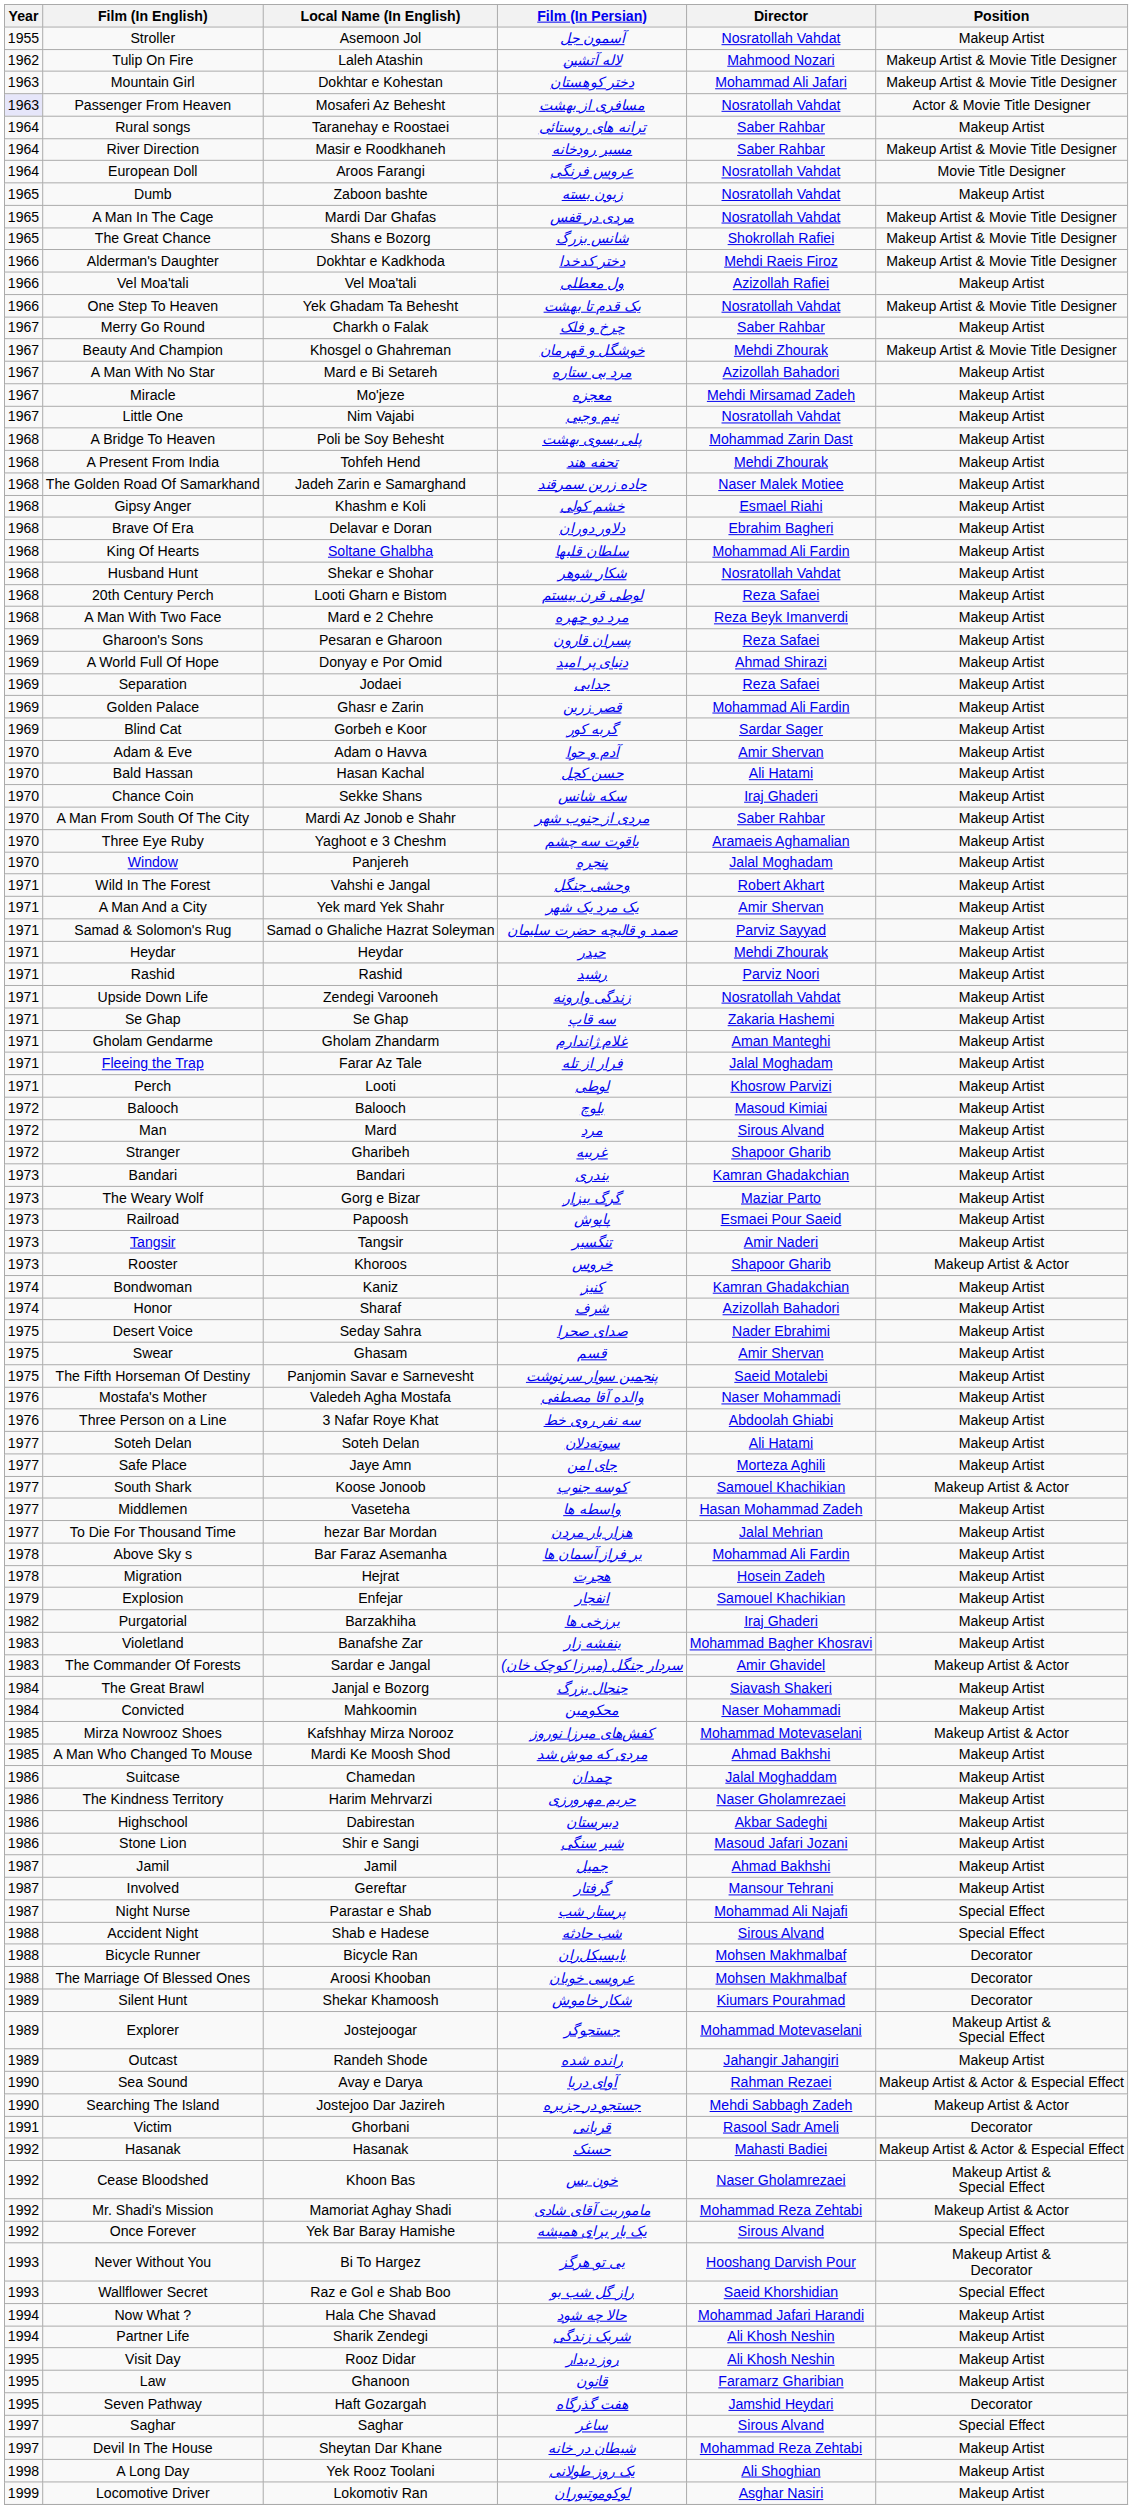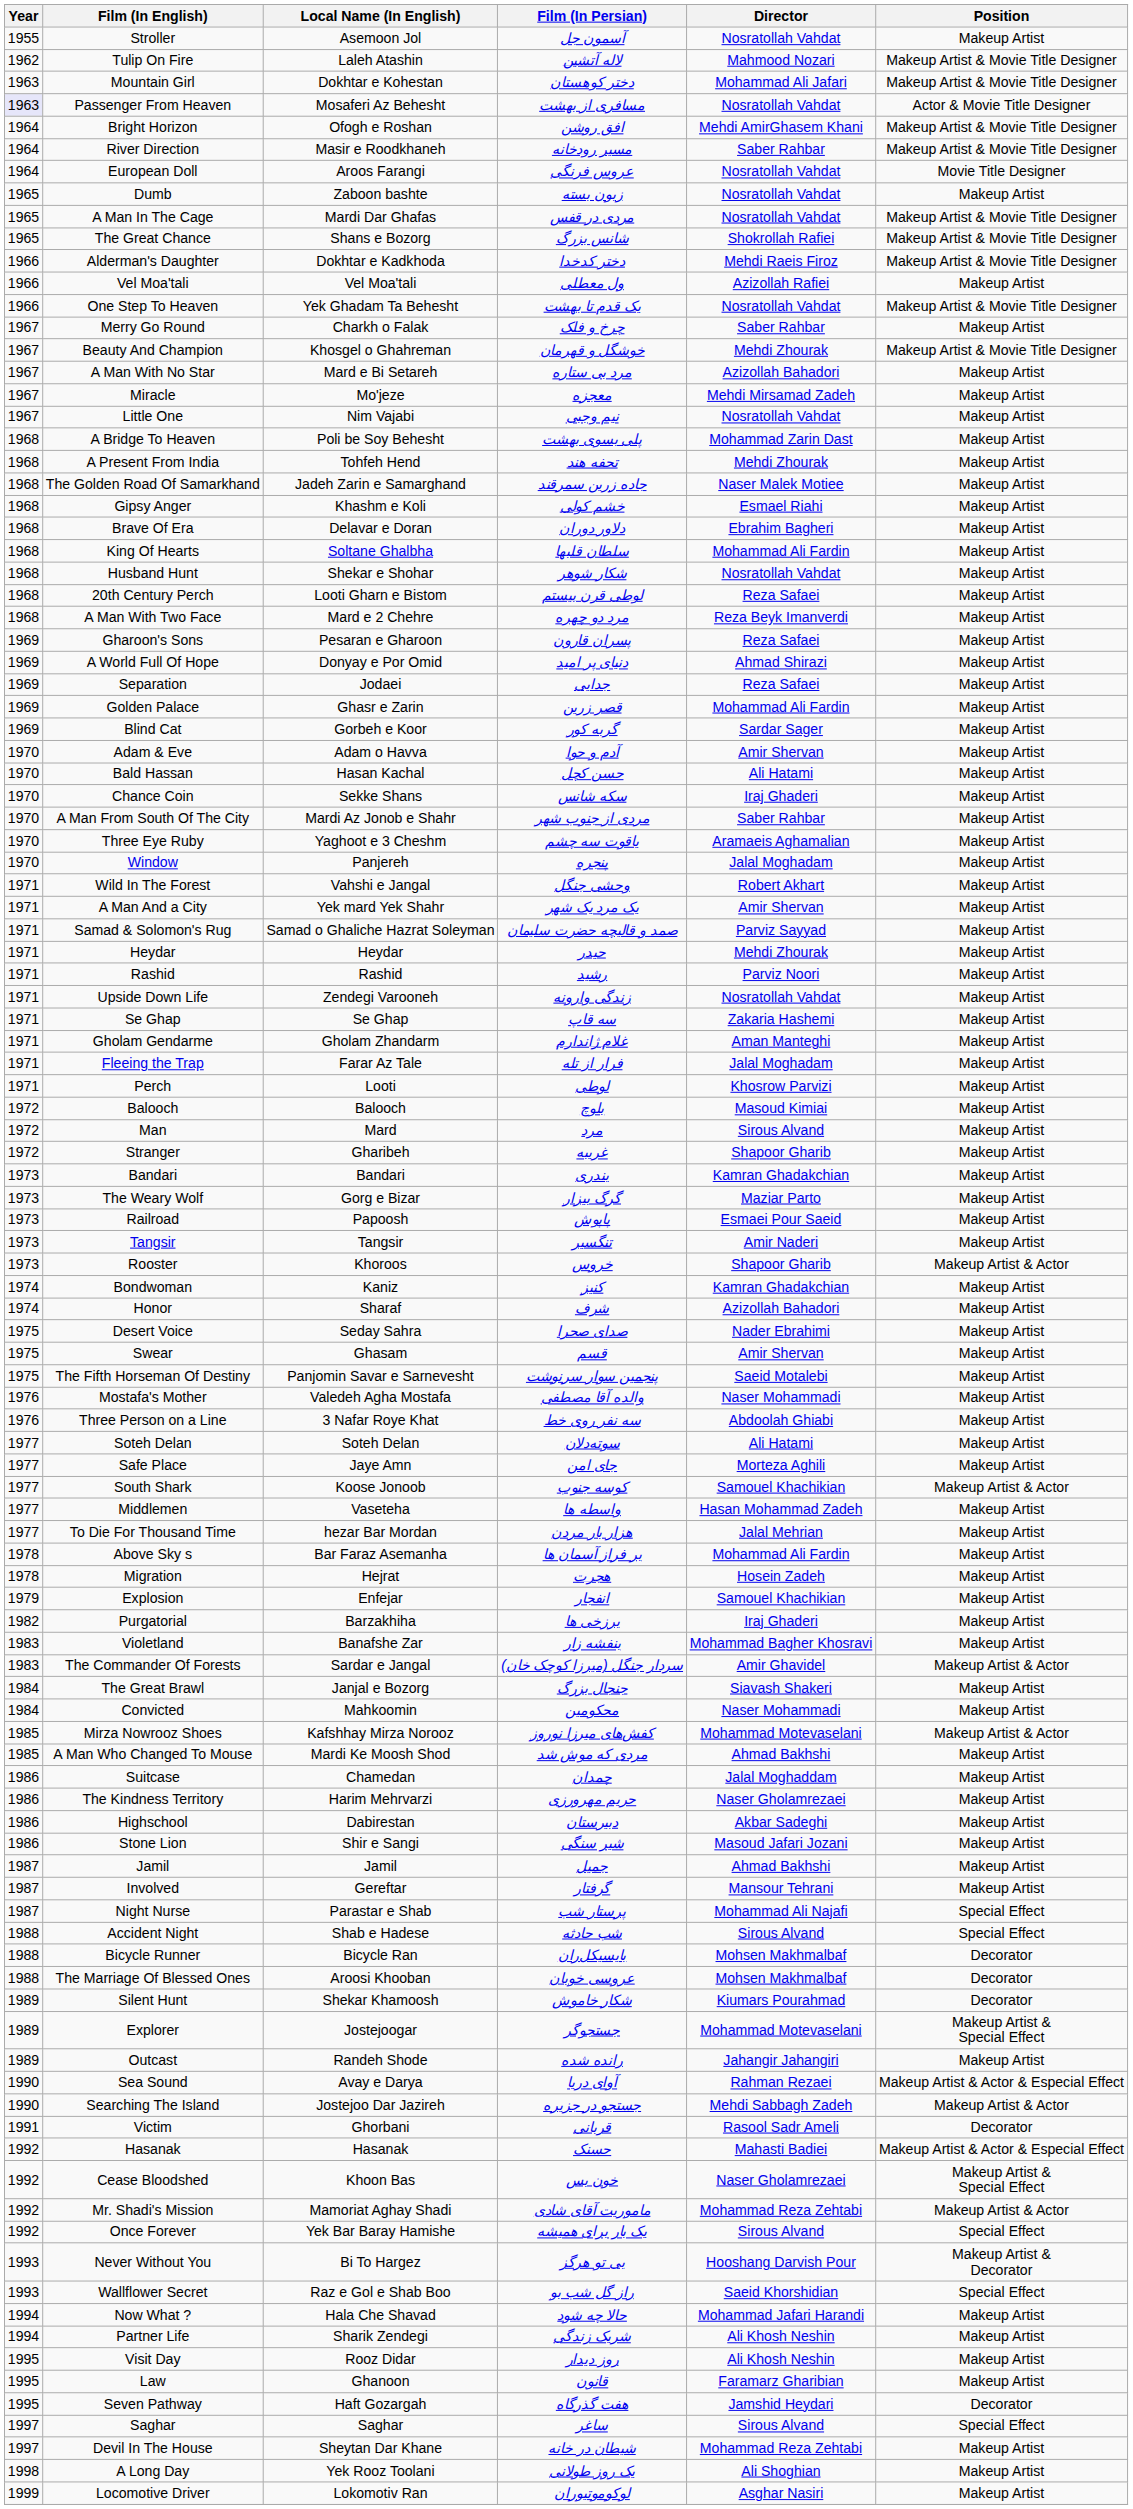+ row: (153, 128)
- row: (153, 128)
